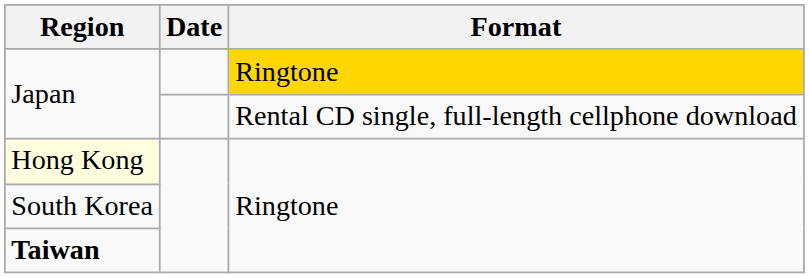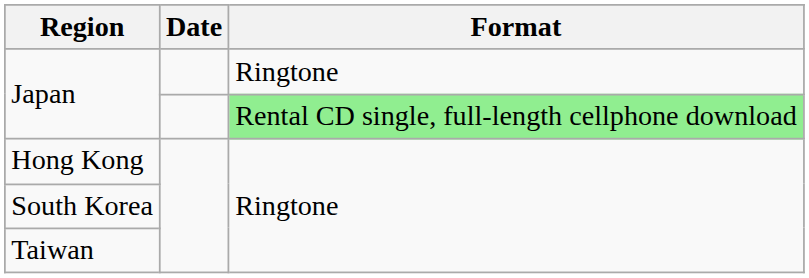(287, 71) gold background -> (287, 71) no background
(516, 116) no background -> (516, 116) lightgreen background
(77, 160) lightyellow background -> (77, 160) no background
(55, 250) bold -> (53, 250) normal
